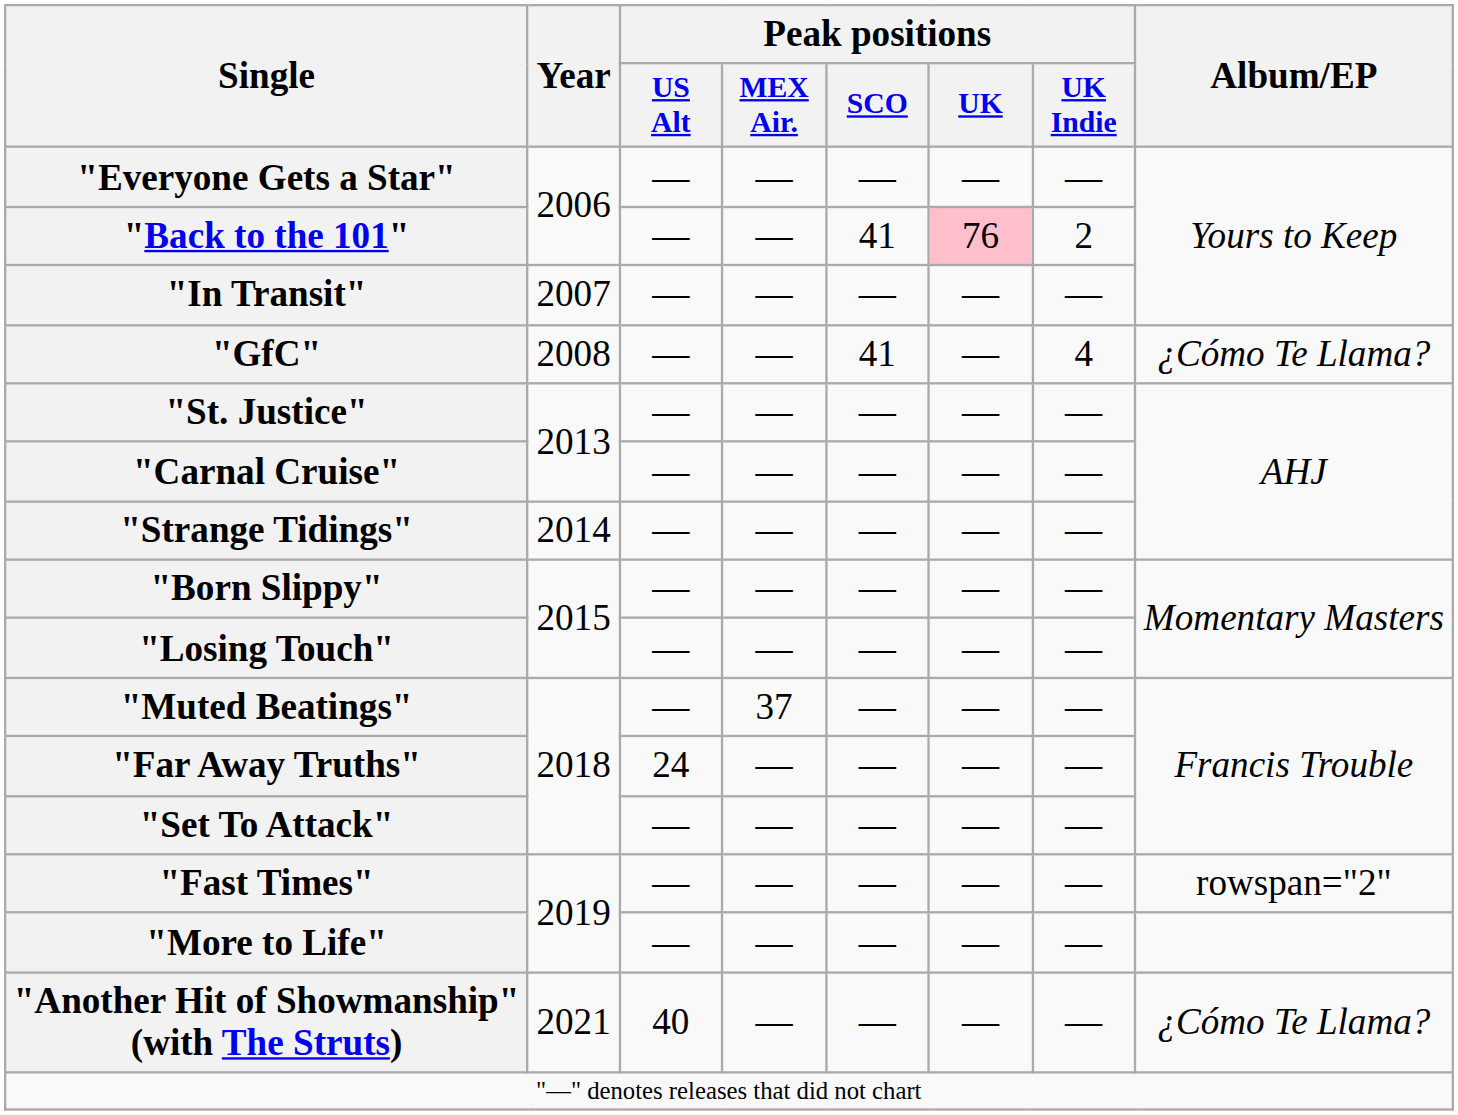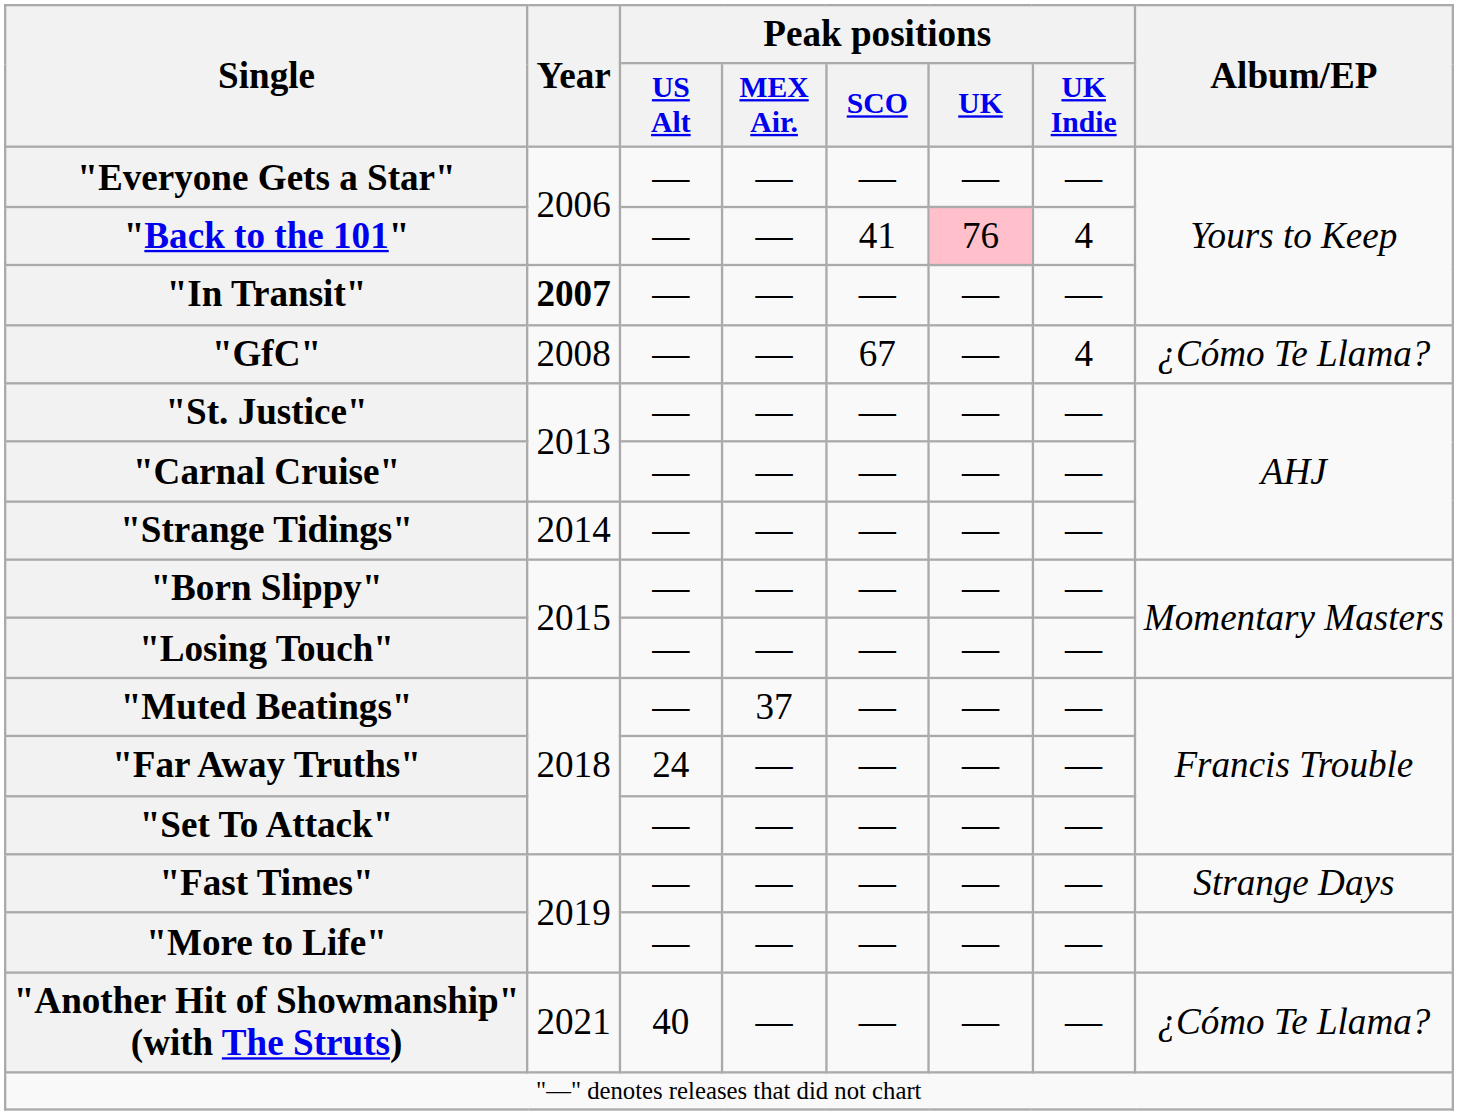(1084, 235) 2 -> (1084, 235) 4
(574, 294) normal -> (574, 294) bold
(877, 353) 41 -> (877, 353) 67
(1294, 882) rowspan="2" -> (1294, 882) Strange Days
